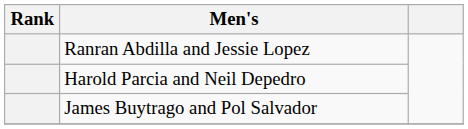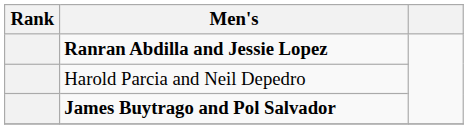(187, 49) normal -> (196, 49) bold
(191, 108) normal -> (200, 108) bold
